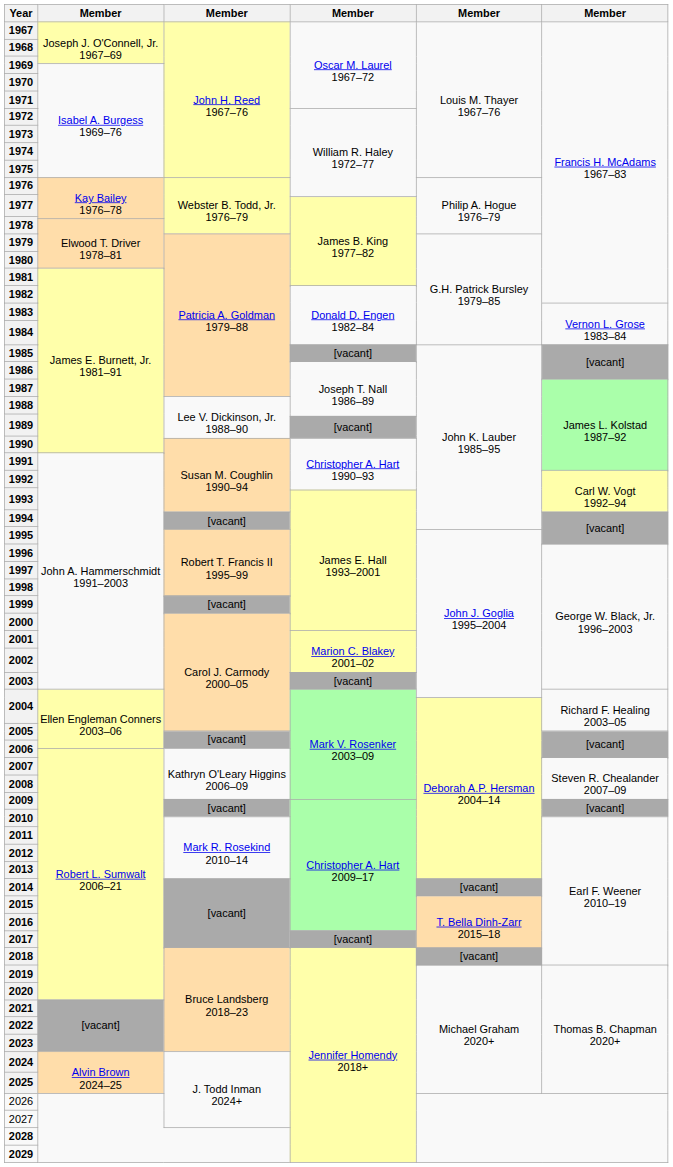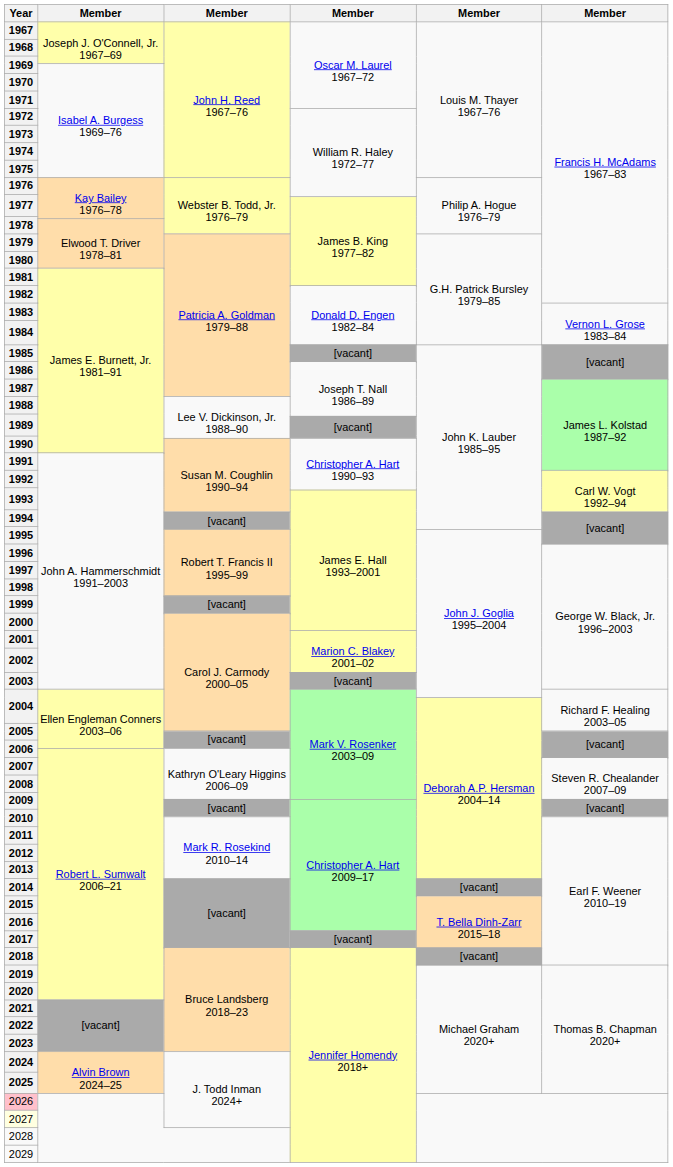(21, 1102) no background -> (21, 1102) pink background
(21, 1119) no background -> (21, 1119) lightyellow background
(21, 1137) bold -> (21, 1137) normal
(21, 1154) bold -> (21, 1154) normal
